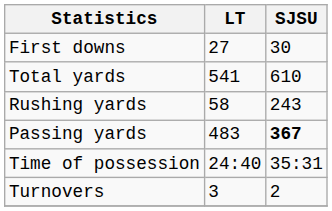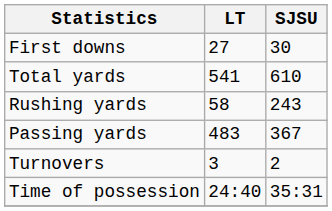(286, 134) bold -> (286, 134) normal
rows swapped: (57, 192) <-> (104, 163)
